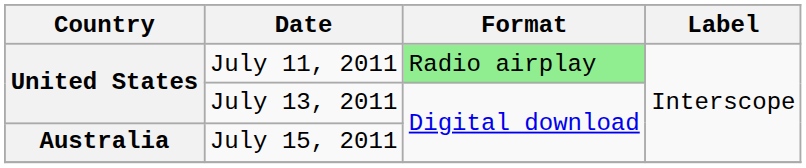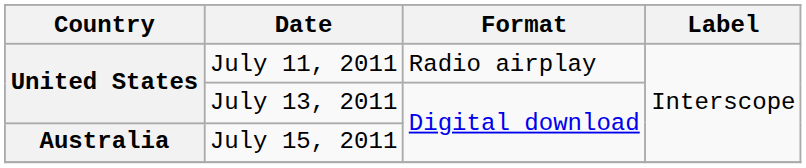(503, 64) lightgreen background -> (503, 64) no background
